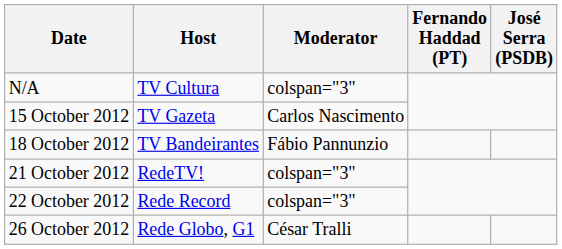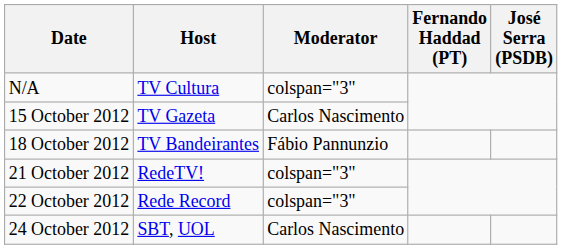+ row: (69, 229)
- row: (69, 229)
